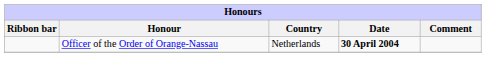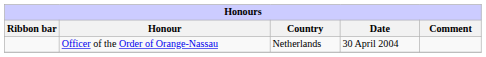(370, 44) bold -> (370, 44) normal
